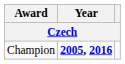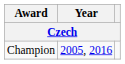(86, 50) bold -> (86, 50) normal
